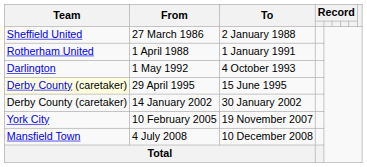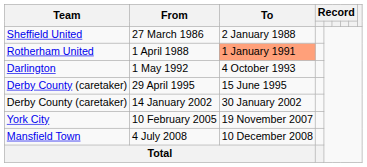(259, 51) no background -> (259, 51) lightsalmon background
(67, 85) lightyellow background -> (67, 85) no background
